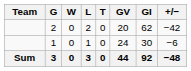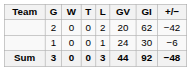columns swapped: (103, 12) <-> (88, 12)
